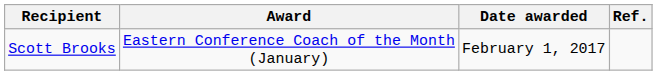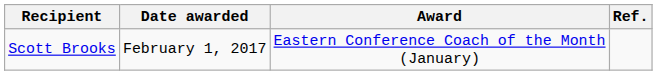columns swapped: (289, 17) <-> (534, 17)
